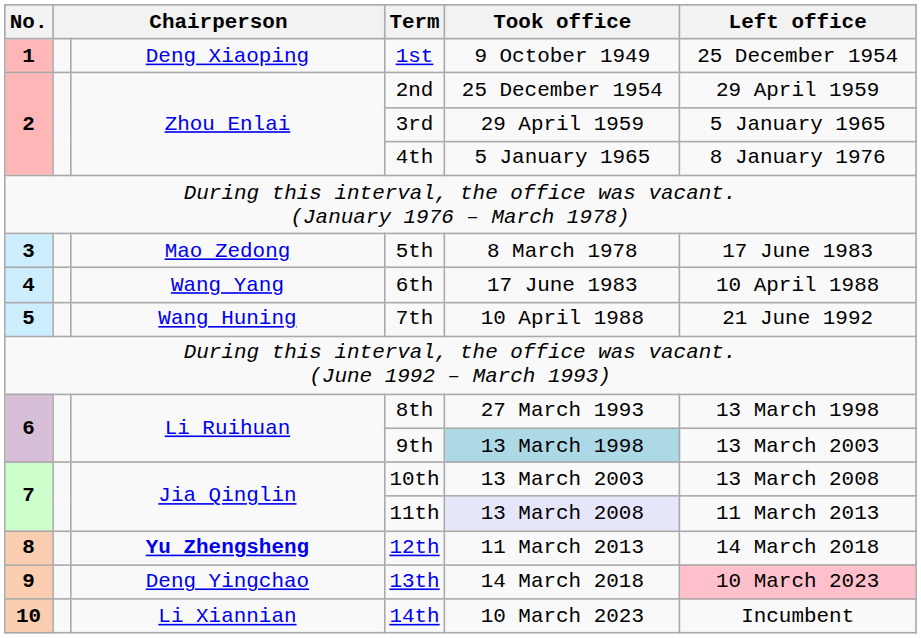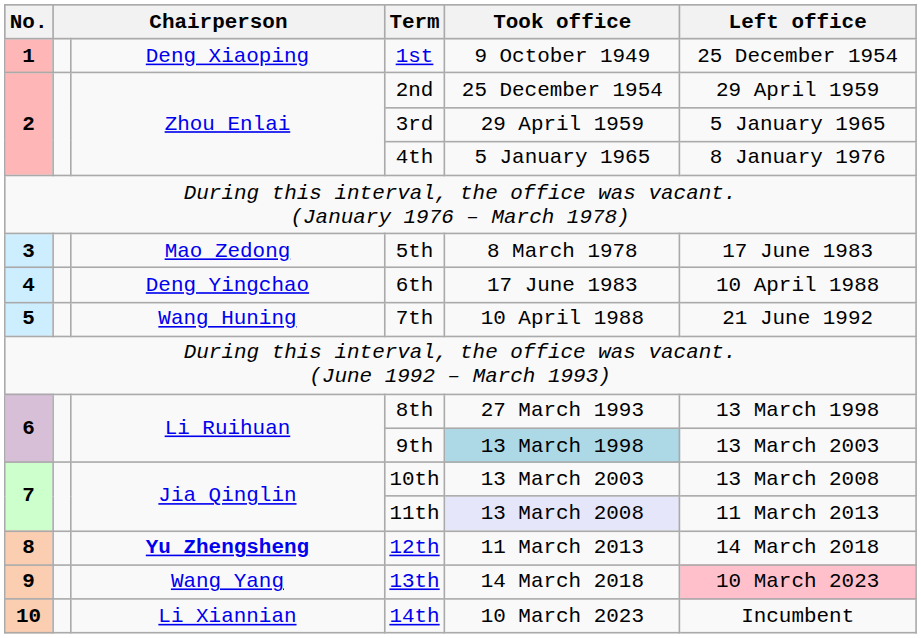(227, 285) Wang Yang -> (227, 285) Deng Yingchao
(227, 582) Deng Yingchao -> (227, 582) Wang Yang
